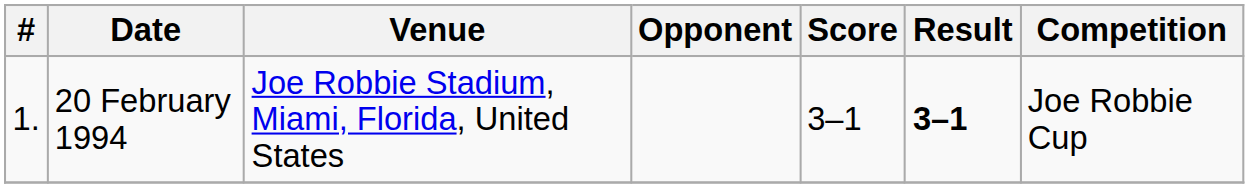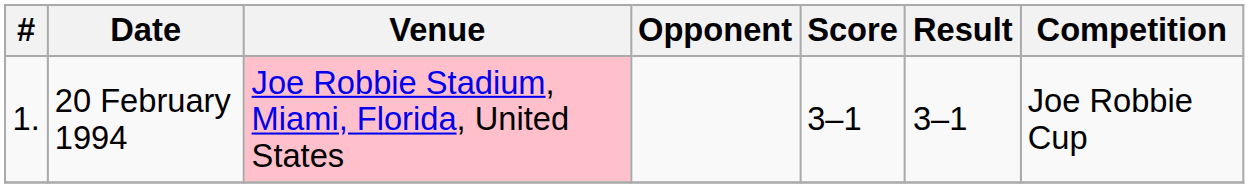(410, 118) no background -> (410, 118) pink background
(940, 118) bold -> (940, 118) normal
